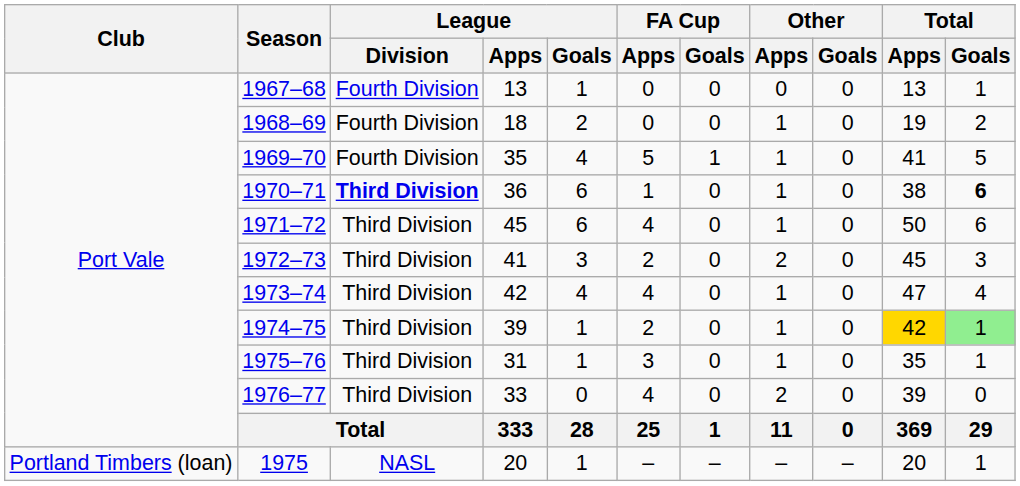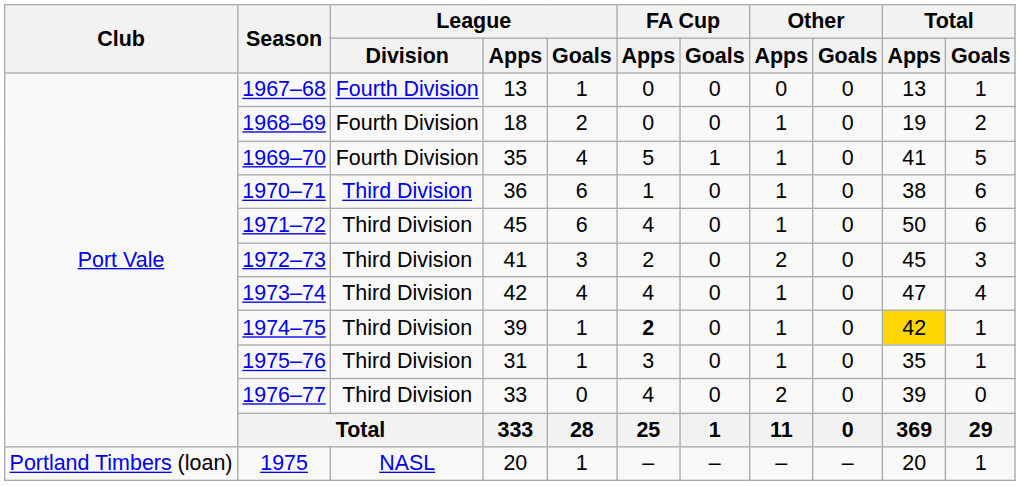(407, 191) bold -> (407, 191) normal
(981, 191) bold -> (981, 191) normal
(648, 327) normal -> (648, 327) bold
(981, 327) lightgreen background -> (981, 327) no background
